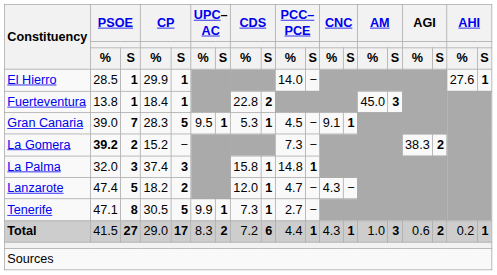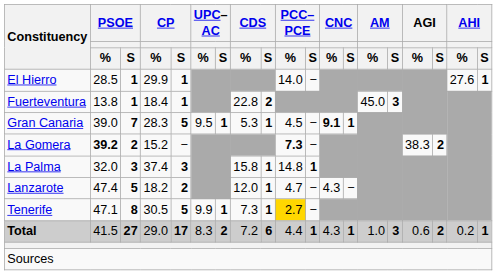(332, 123) normal -> (332, 123) bold
(294, 145) normal -> (294, 145) bold
(294, 209) no background -> (294, 209) gold background
